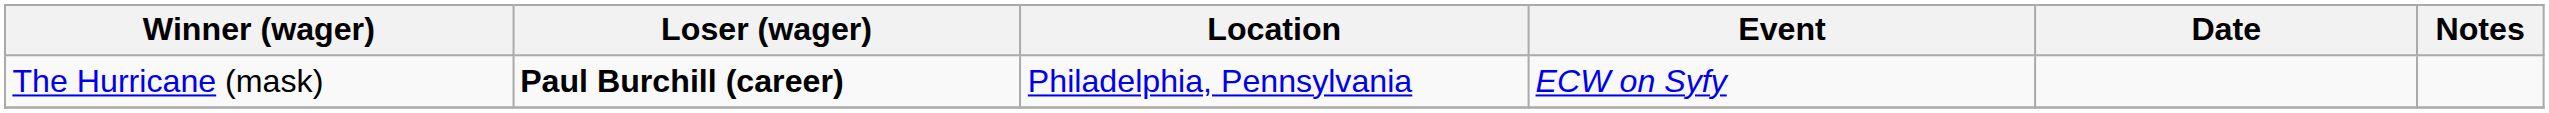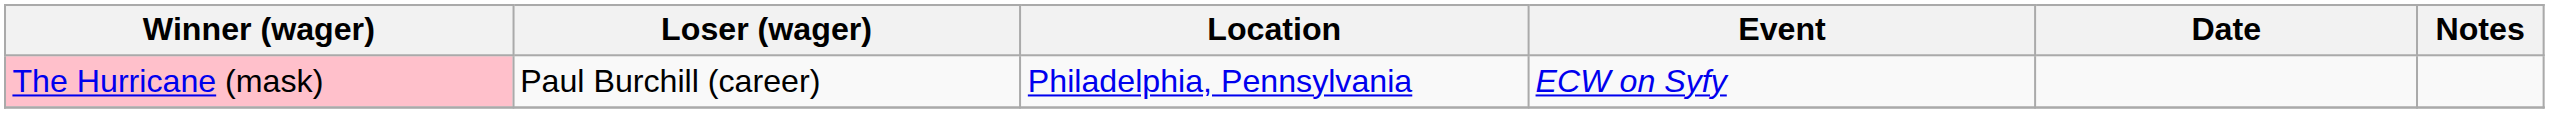(168, 81) no background -> (168, 81) pink background
(682, 81) bold -> (670, 81) normal
